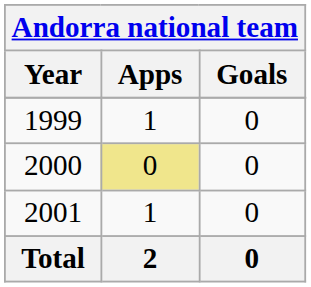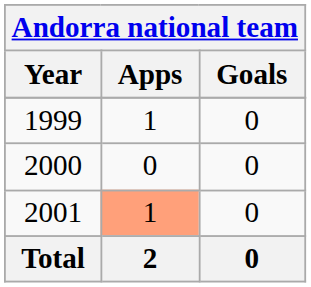(150, 166) khaki background -> (150, 166) no background
(150, 212) no background -> (150, 212) lightsalmon background
